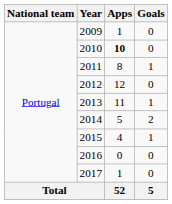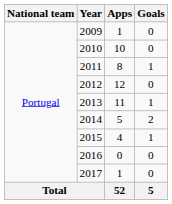(120, 48) bold -> (120, 48) normal
